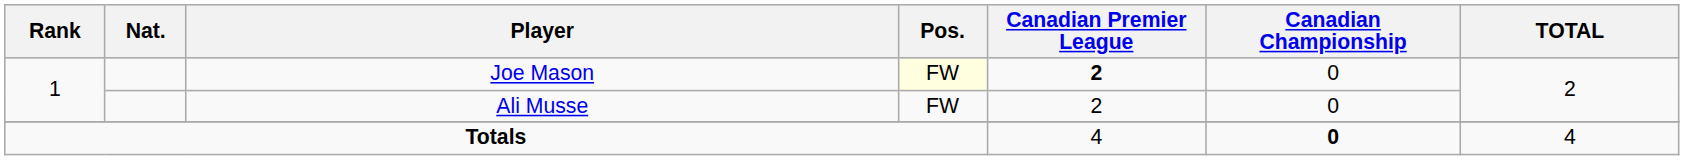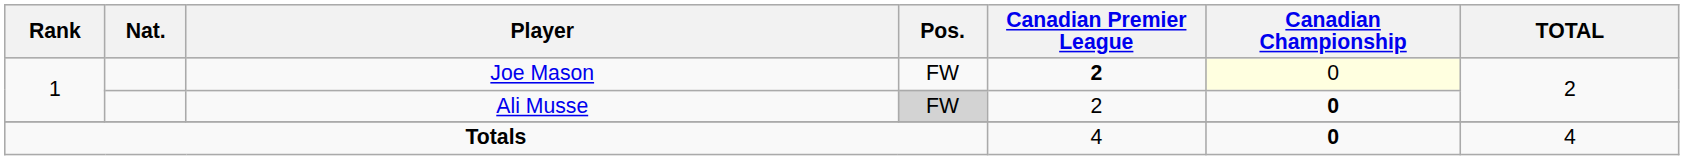(943, 73) lightyellow background -> (943, 73) no background
(1333, 73) no background -> (1333, 73) lightyellow background
(943, 105) no background -> (943, 105) lightgrey background
(1333, 105) normal -> (1333, 105) bold
